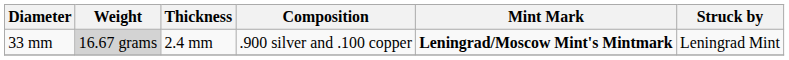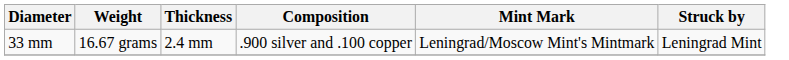(118, 42) lightgrey background -> (118, 42) no background
(546, 42) bold -> (537, 42) normal
